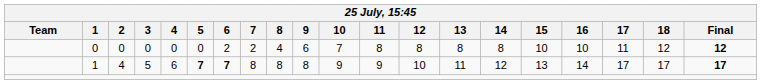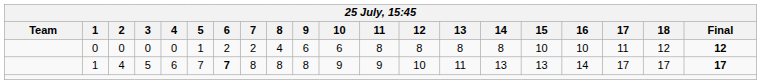(200, 48) 0 -> (200, 48) 1
(339, 48) 7 -> (339, 48) 6
(200, 65) bold -> (200, 65) normal
(501, 65) 12 -> (501, 65) 13
